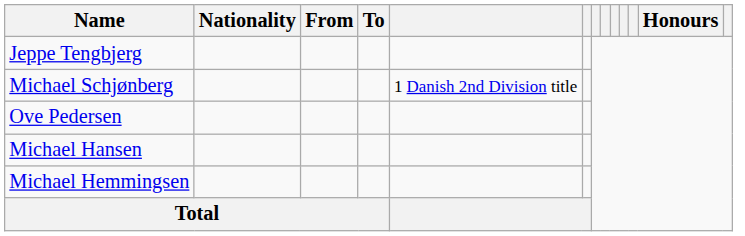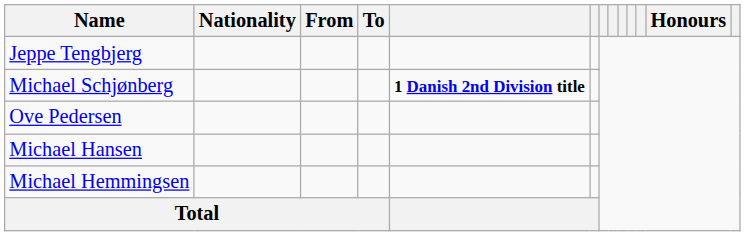(486, 86) normal -> (489, 85) bold
